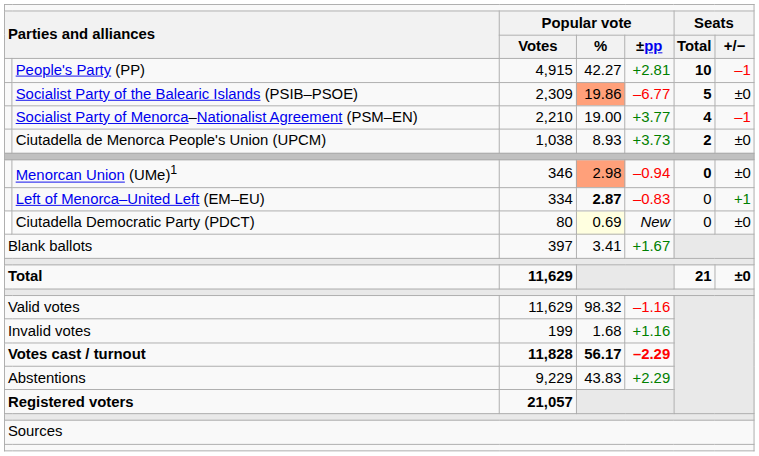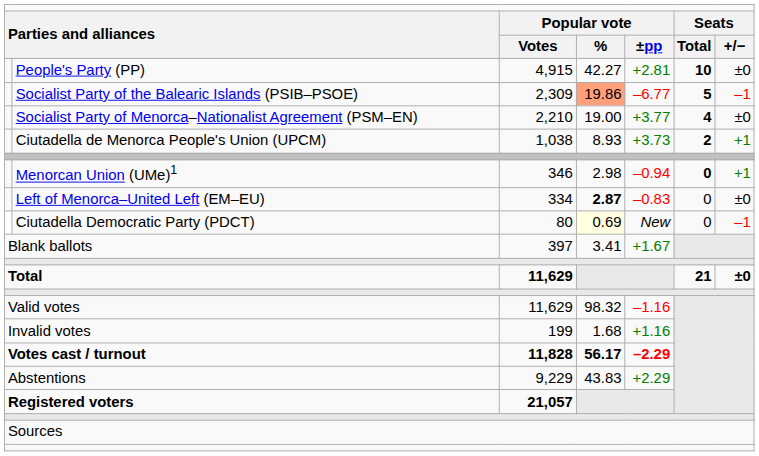(743, 70) –1 -> (743, 70) ±0
(743, 93) ±0 -> (743, 93) –1
(743, 117) –1 -> (743, 117) ±0
(743, 141) ±0 -> (742, 141) +1
(607, 173) lightsalmon background -> (607, 173) no background
(743, 173) ±0 -> (742, 173) +1
(742, 199) +1 -> (743, 199) ±0
(743, 222) ±0 -> (743, 222) –1
